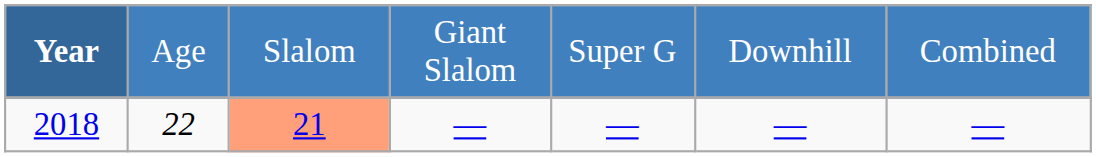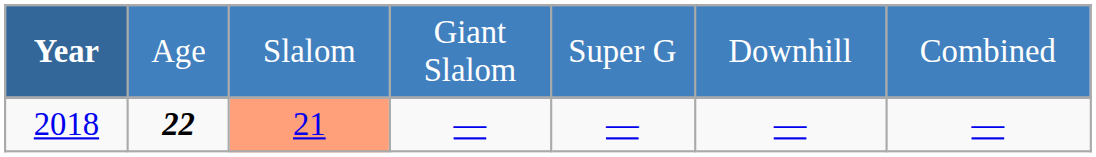(178, 124) normal -> (178, 124) bold
